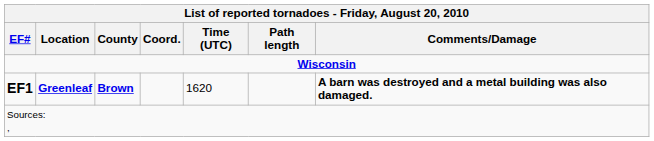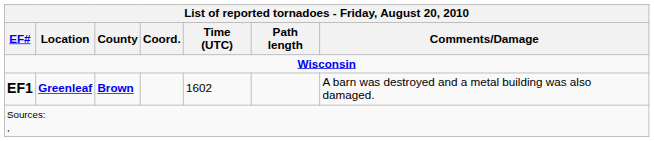(199, 89) 1620 -> (199, 89) 1602
(462, 89) bold -> (457, 89) normal
